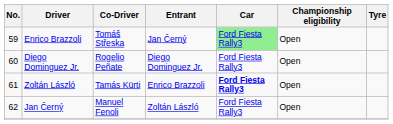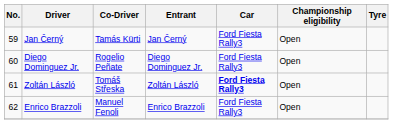(53, 38) Enrico Brazzoli -> (44, 38) Jan Černý
(110, 38) Tomáš Střeska -> (118, 38) Tamás Kürti
(240, 38) lightgreen background -> (240, 38) no background
(118, 84) Tamás Kürti -> (110, 84) Tomáš Střeska
(176, 84) Enrico Brazzoli -> (173, 84) Zoltán László
(44, 107) Jan Černý -> (53, 107) Enrico Brazzoli
(173, 107) Zoltán László -> (176, 107) Enrico Brazzoli
